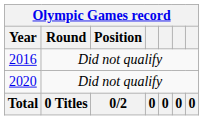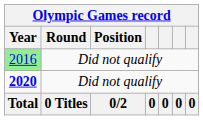(23, 59) no background -> (23, 59) lightgreen background
(23, 81) normal -> (23, 81) bold
